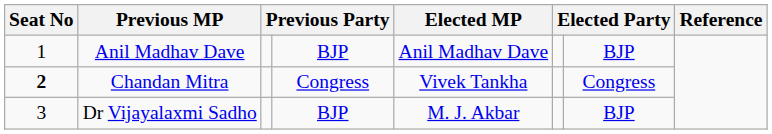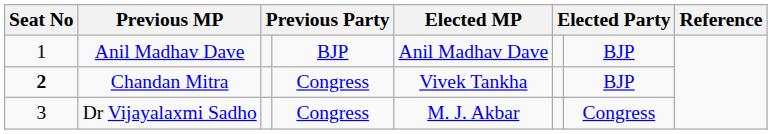(619, 81) Congress -> (619, 81) BJP
(333, 112) BJP -> (333, 112) Congress
(619, 112) BJP -> (619, 112) Congress
